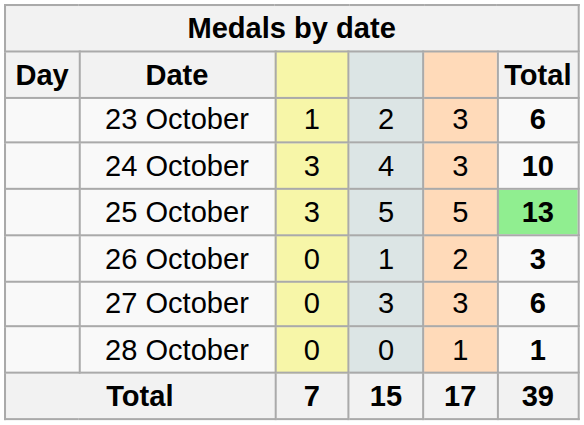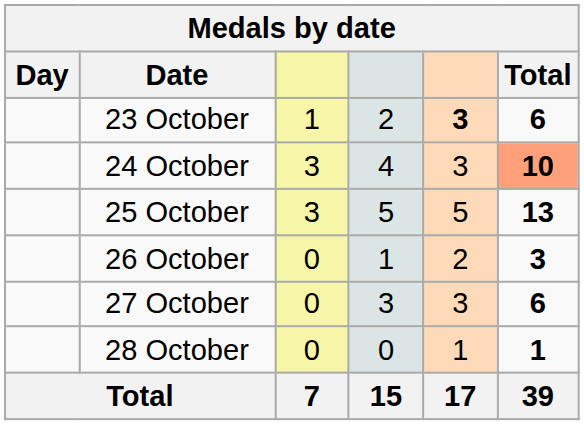(460, 120) normal -> (460, 120) bold
(538, 166) no background -> (538, 166) lightsalmon background
(538, 212) lightgreen background -> (538, 212) no background
